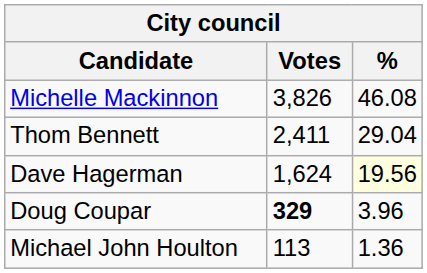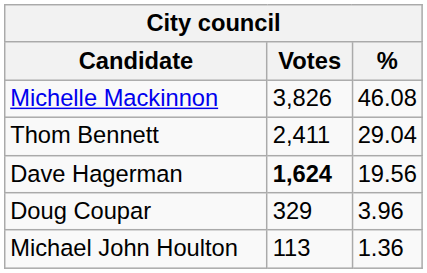(302, 173) normal -> (302, 173) bold
(387, 173) lightyellow background -> (387, 173) no background
(292, 211) bold -> (292, 211) normal
